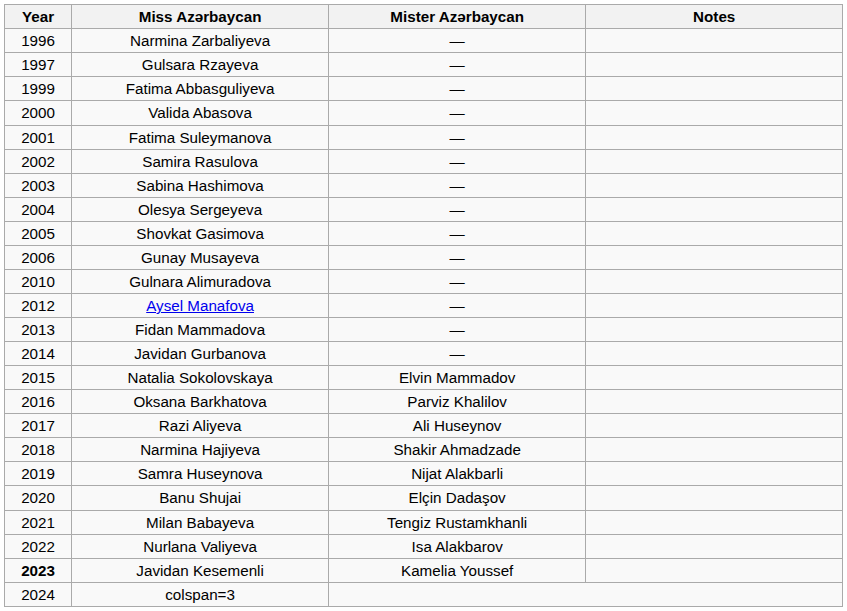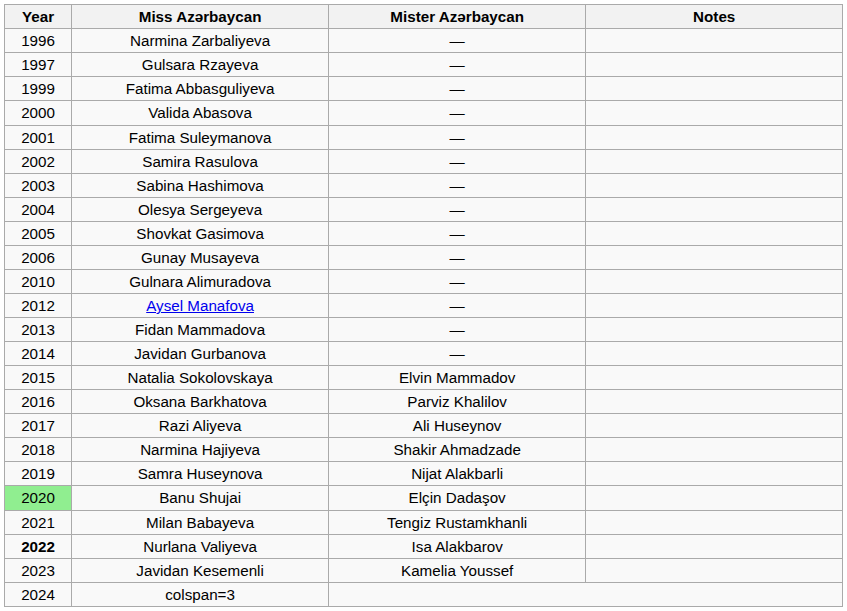(38, 498) no background -> (38, 498) lightgreen background
(38, 546) normal -> (38, 546) bold
(38, 570) bold -> (38, 570) normal
